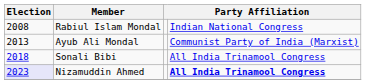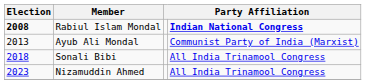(18, 27) normal -> (18, 27) bold
(236, 27) normal -> (236, 27) bold
(18, 72) lavender background -> (18, 72) no background
(248, 72) bold -> (248, 72) normal
